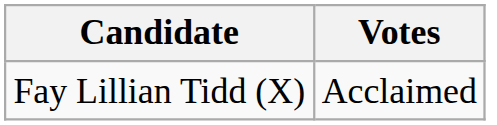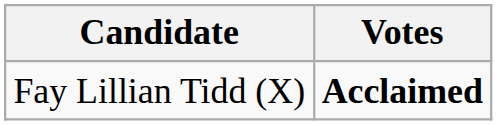(399, 89) normal -> (402, 89) bold
